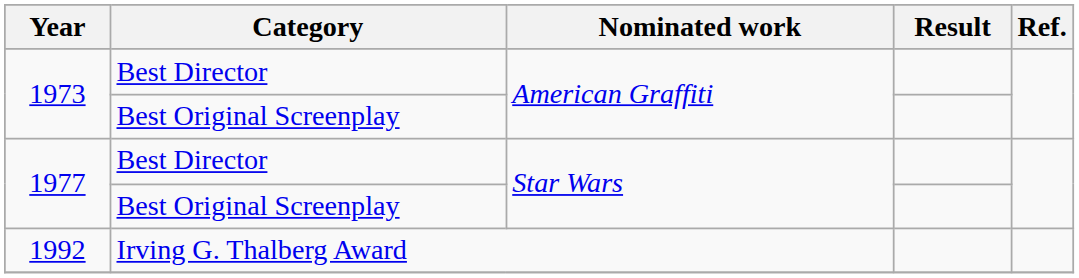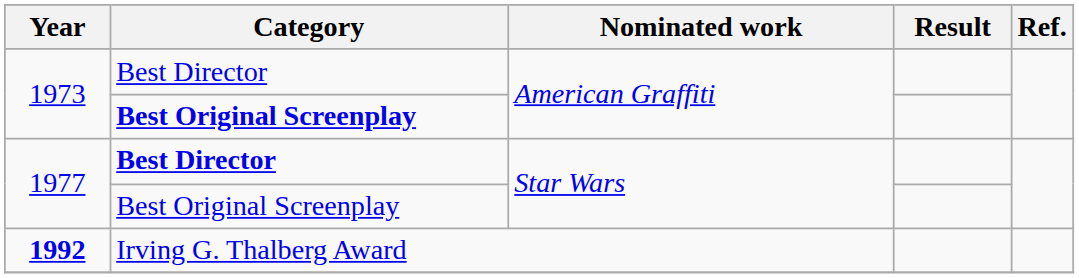(258, 116) normal -> (266, 116) bold
(192, 160) normal -> (196, 160) bold
(57, 250) normal -> (57, 250) bold
